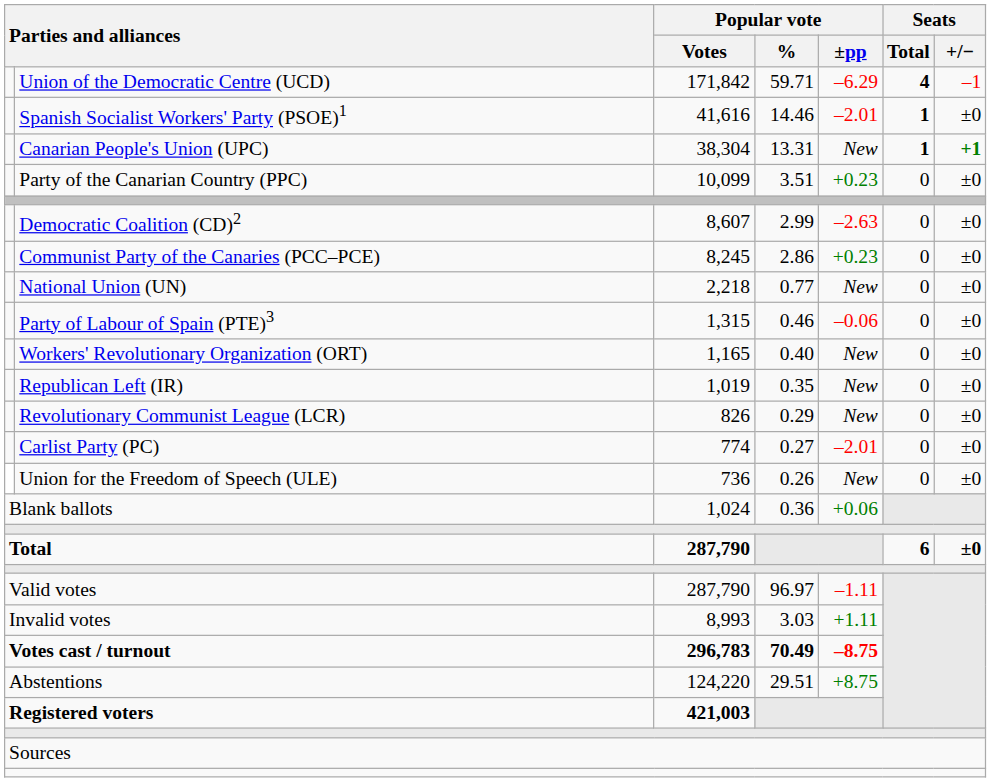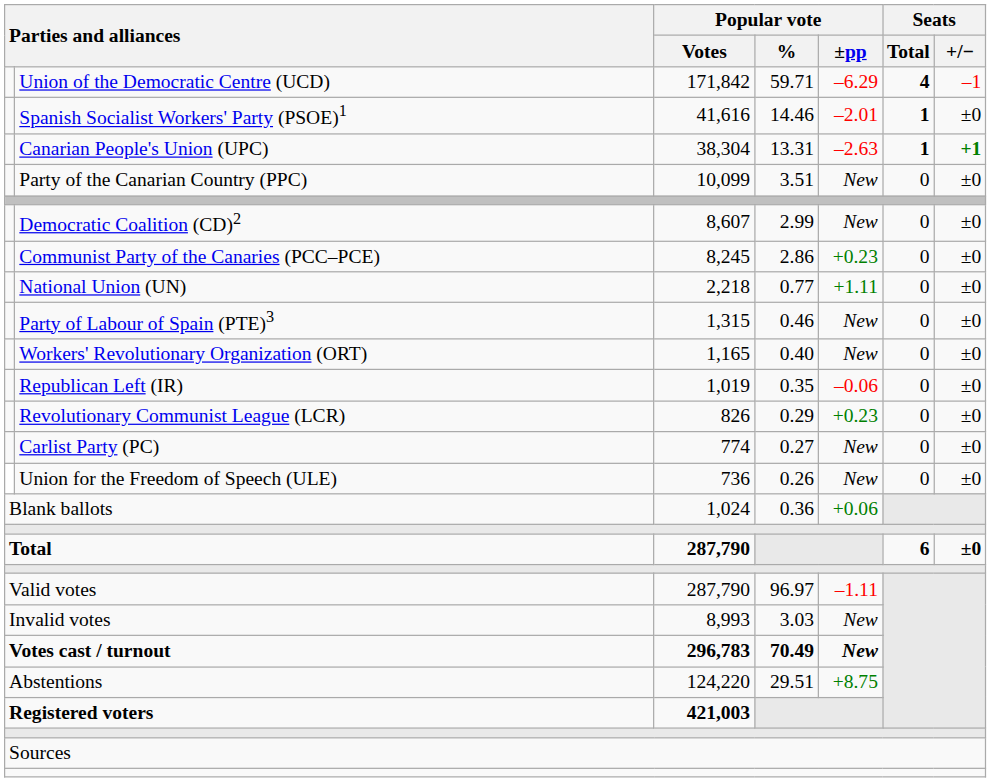(861, 149) New -> (856, 149) –2.63
(855, 180) +0.23 -> (861, 180) New
(856, 222) –2.63 -> (861, 222) New
(861, 287) New -> (856, 287) +1.11
(856, 320) –0.06 -> (861, 320) New
(861, 385) New -> (856, 385) –0.06
(861, 416) New -> (855, 416) +0.23
(856, 447) –2.01 -> (861, 447) New
(856, 620) +1.11 -> (861, 620) New
(856, 651) –8.75 -> (860, 651) New
